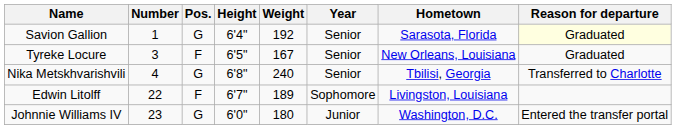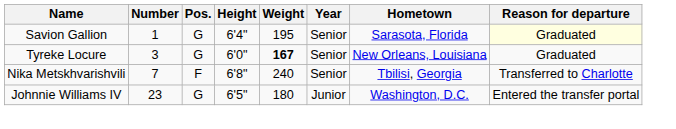(283, 34) 192 -> (283, 34) 195
(198, 54) F -> (198, 54) G
(237, 54) 6'5" -> (237, 54) 6'0"
(283, 54) normal -> (283, 54) bold
(155, 74) 4 -> (155, 74) 7
(198, 74) G -> (198, 74) F
- row: (66, 94)
(237, 114) 6'0" -> (237, 94) 6'5"
